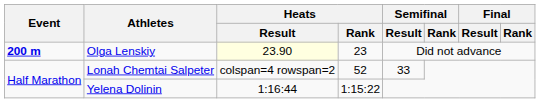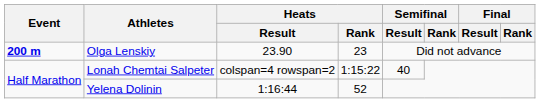(277, 51) lightyellow background -> (277, 51) no background
(360, 70) 52 -> (360, 70) 1:15:22
(404, 70) 33 -> (404, 70) 40
(360, 89) 1:15:22 -> (360, 89) 52
